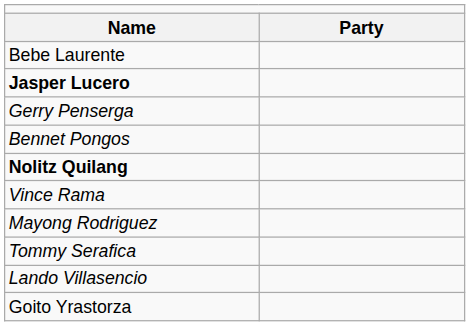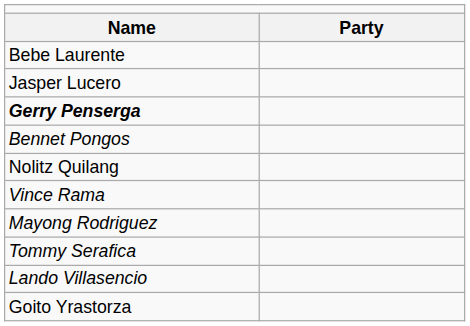(69, 83) bold -> (65, 83) normal
(71, 111) normal -> (75, 111) bold
(68, 167) bold -> (64, 167) normal
